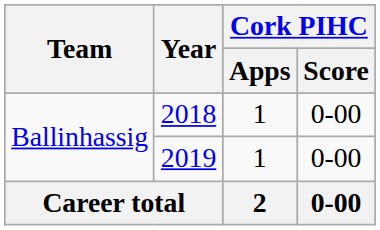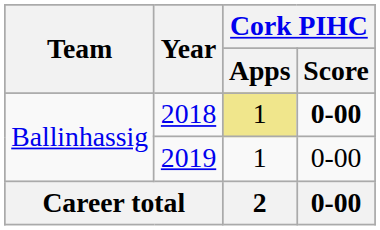(260, 114) no background -> (260, 114) khaki background
(336, 114) normal -> (336, 114) bold
